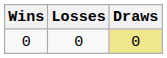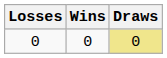columns swapped: (26, 17) <-> (79, 17)
